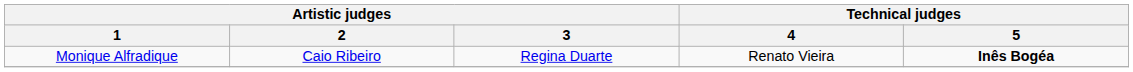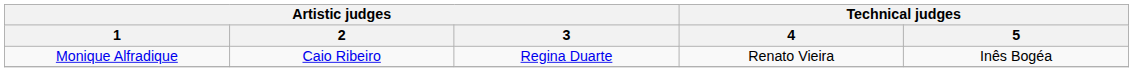(1016, 56) bold -> (1016, 56) normal
